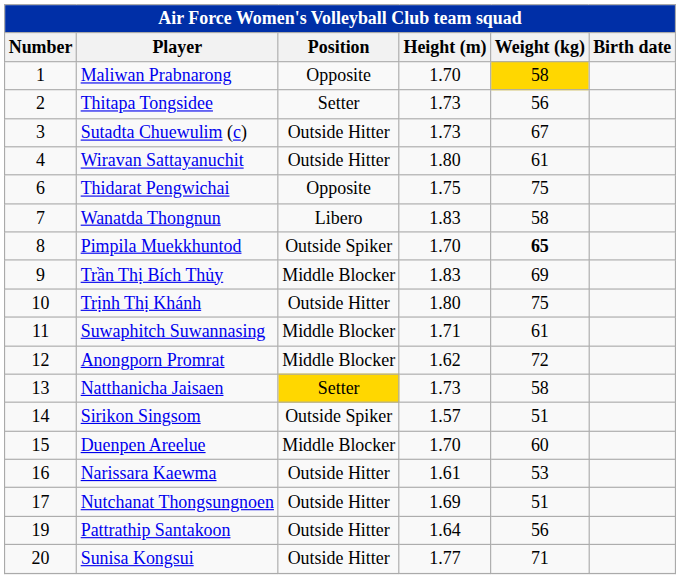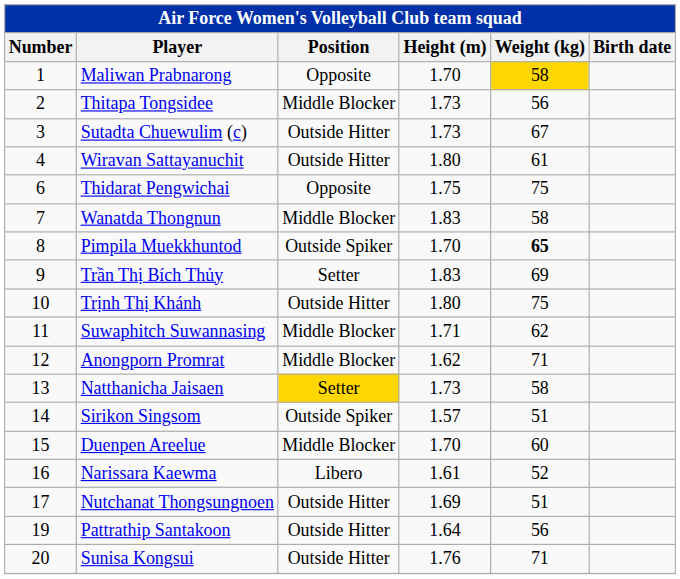(339, 103) Setter -> (339, 103) Middle Blocker
(339, 217) Libero -> (339, 217) Middle Blocker
(339, 274) Middle Blocker -> (339, 274) Setter
(540, 331) 61 -> (540, 331) 62
(540, 359) 72 -> (540, 359) 71
(339, 473) Outside Hitter -> (339, 473) Libero
(540, 473) 53 -> (540, 473) 52
(445, 558) 1.77 -> (445, 558) 1.76
